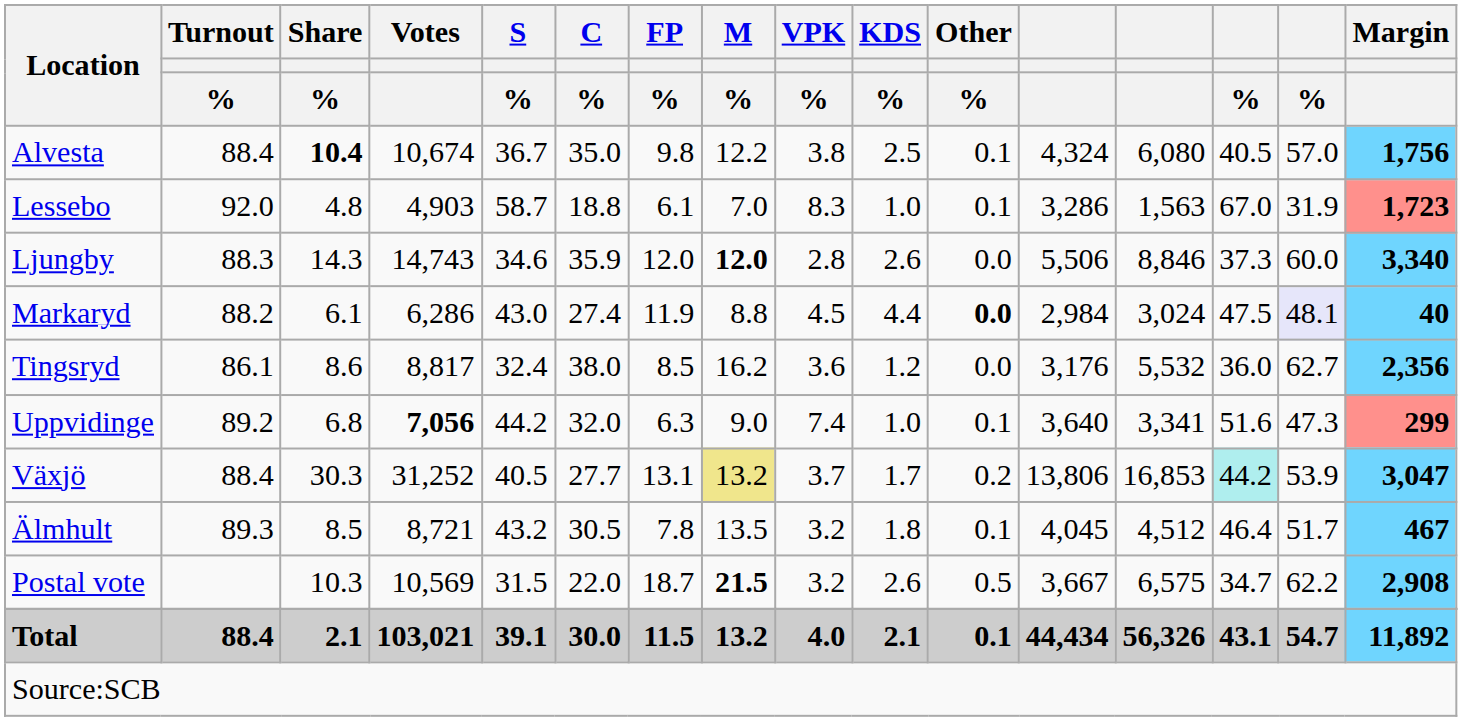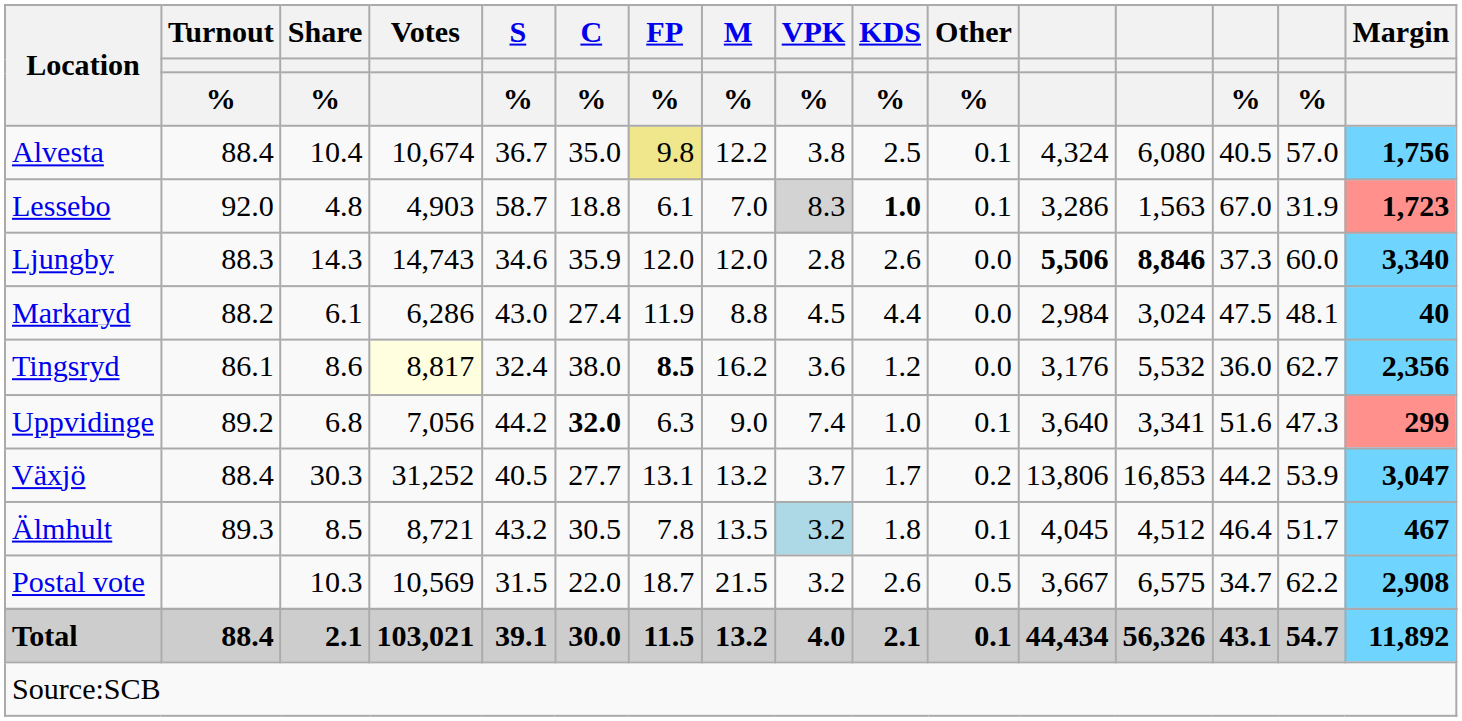(336, 152) bold -> (336, 152) normal
(676, 152) no background -> (676, 152) khaki background
(826, 206) no background -> (826, 206) lightgrey background
(902, 206) normal -> (902, 206) bold
(741, 259) bold -> (741, 259) normal
(1075, 259) normal -> (1075, 259) bold
(1171, 259) normal -> (1171, 259) bold
(993, 313) bold -> (993, 313) normal
(1312, 313) lavender background -> (1312, 313) no background
(440, 366) no background -> (440, 366) lightyellow background
(676, 366) normal -> (676, 366) bold
(440, 420) bold -> (440, 420) normal
(595, 420) normal -> (595, 420) bold
(741, 474) khaki background -> (741, 474) no background
(1246, 474) paleturquoise background -> (1246, 474) no background
(826, 527) no background -> (826, 527) lightblue background
(741, 581) bold -> (741, 581) normal
